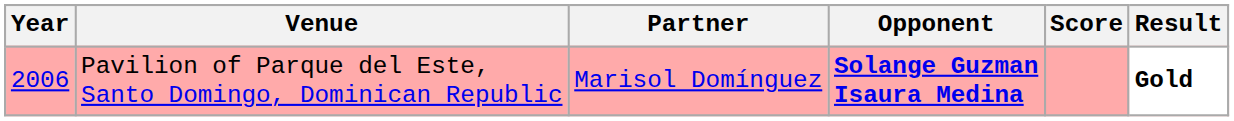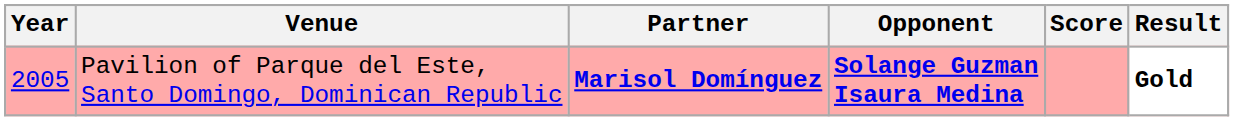(40, 81) 2006 -> (40, 81) 2005
(698, 81) normal -> (698, 81) bold
